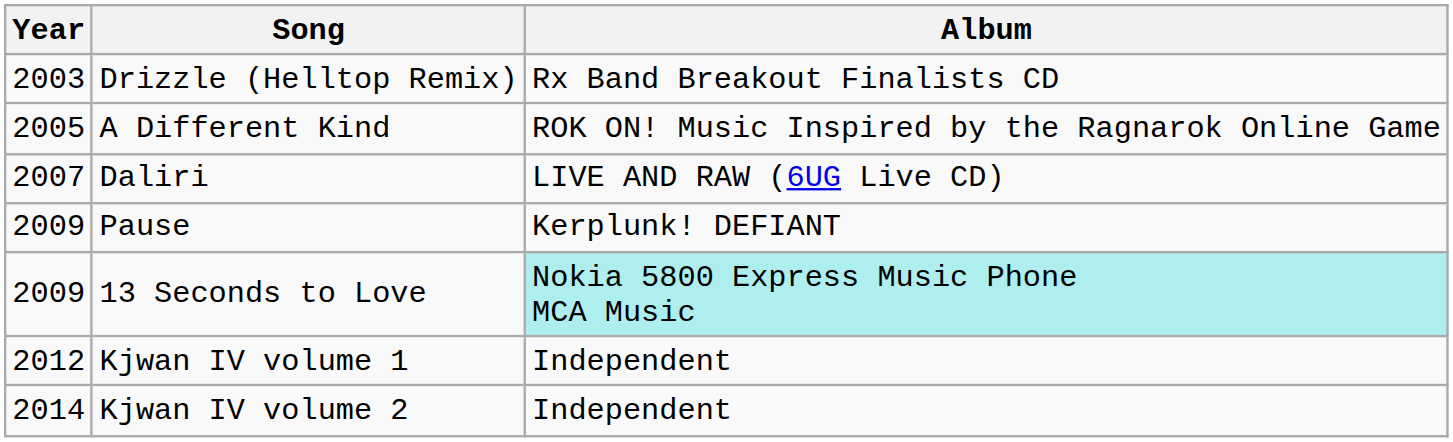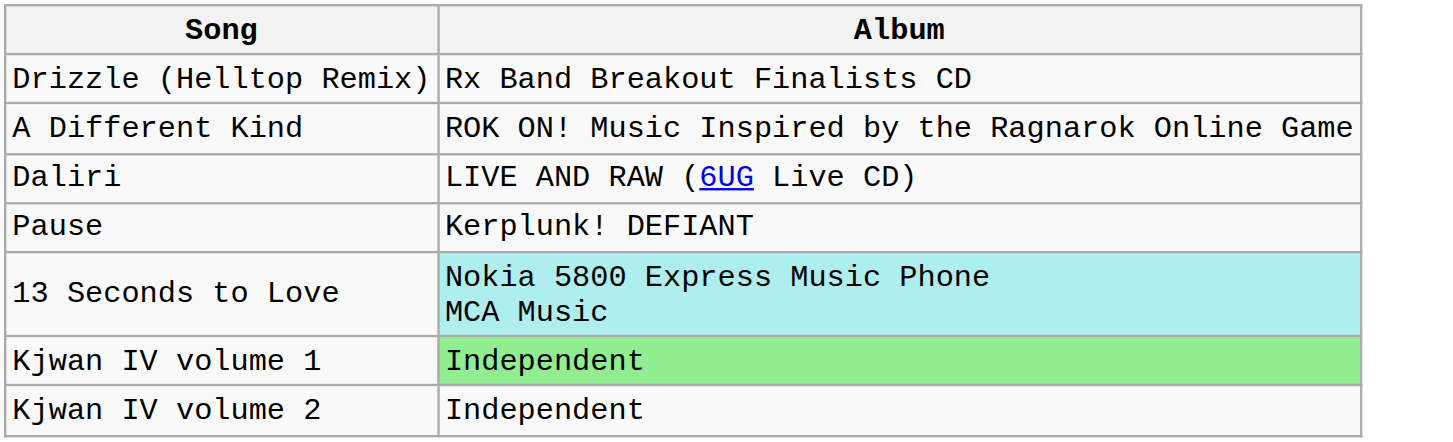- column: (49, 30)
(632, 361) no background -> (545, 361) lightgreen background
